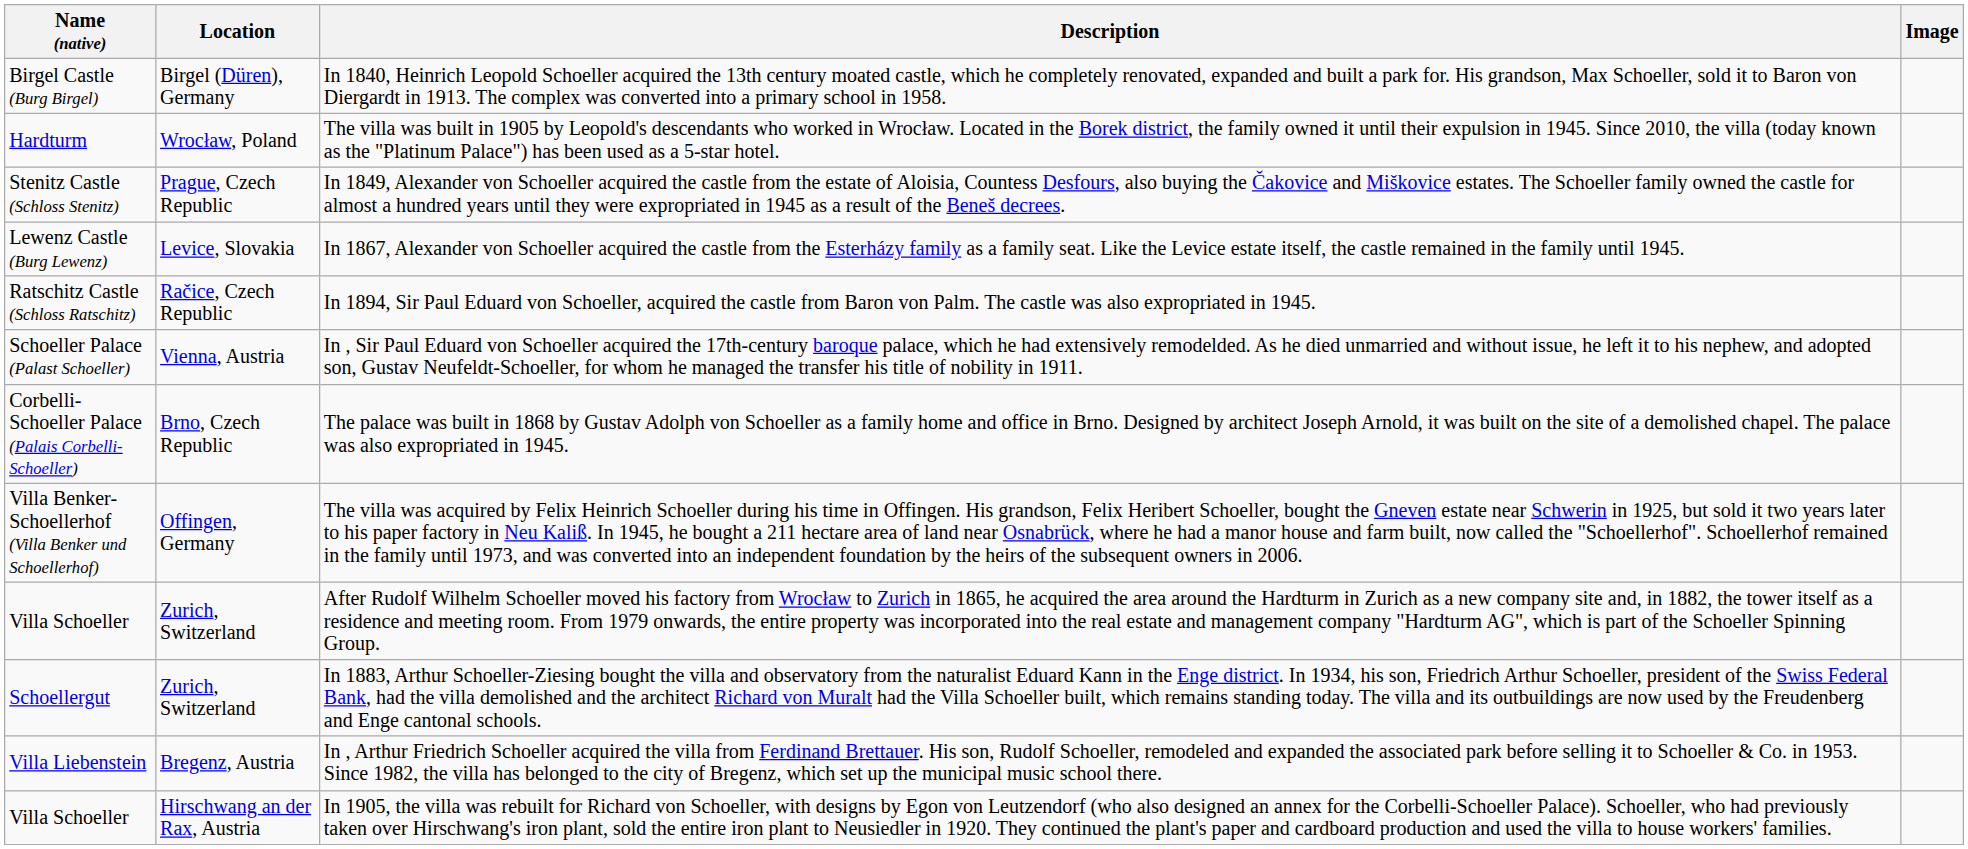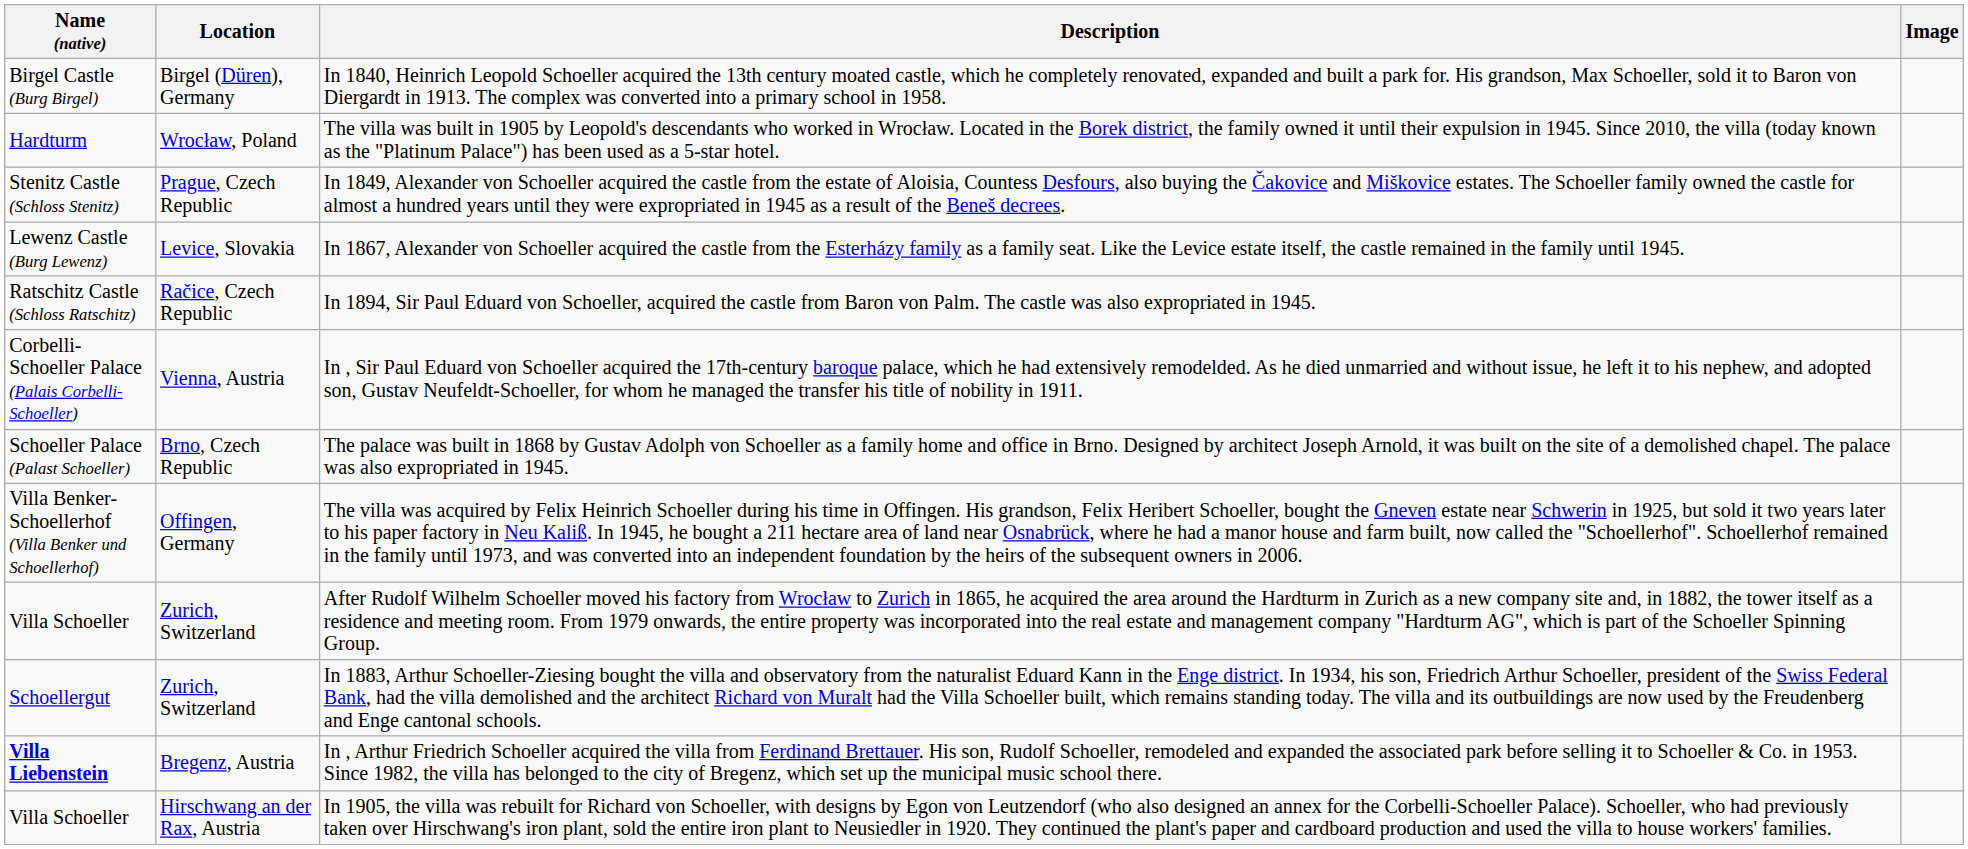(76, 356) Schoeller Palace (Palast Schoeller) -> (76, 379) Corbelli-Schoeller Palace (Palais Corbelli-Schoeller)
(76, 433) Corbelli-Schoeller Palace (Palais Corbelli-Schoeller) -> (76, 456) Schoeller Palace (Palast Schoeller)
(78, 763) normal -> (59, 763) bold
